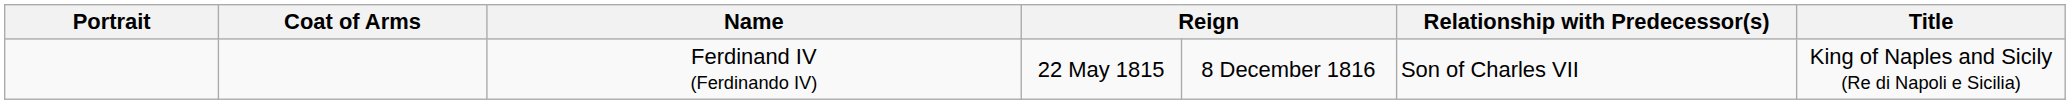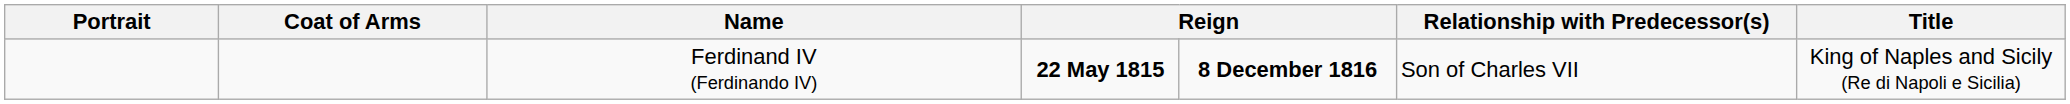(1101, 68) normal -> (1100, 68) bold
(1288, 68) normal -> (1288, 68) bold
